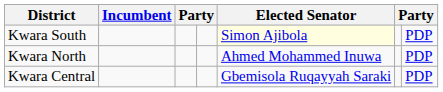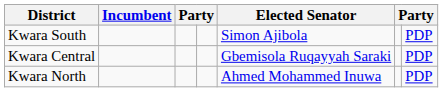(264, 35) lightyellow background -> (264, 35) no background
rows swapped: (52, 76) <-> (47, 56)
